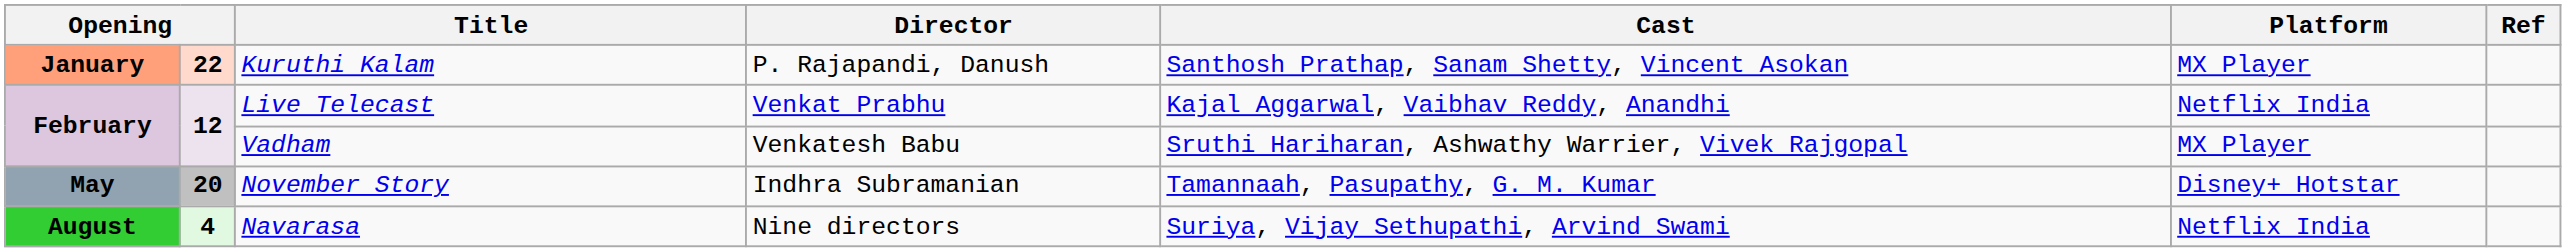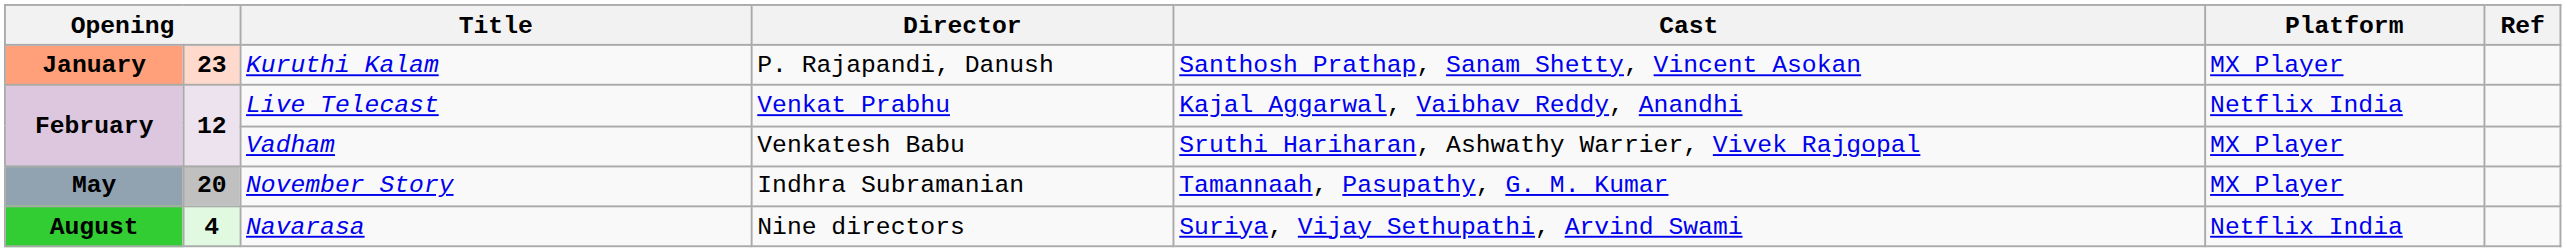(208, 65) 22 -> (212, 65) 23
(2288, 186) Disney+ Hotstar -> (2277, 186) MX Player
